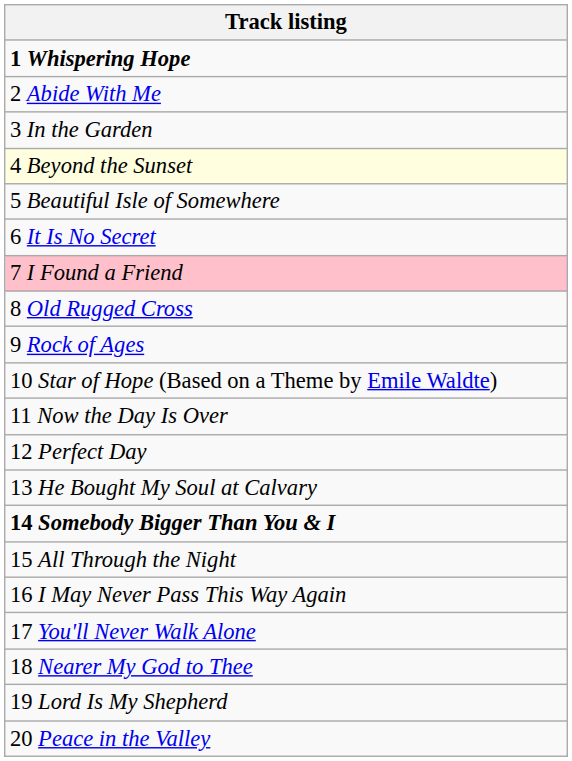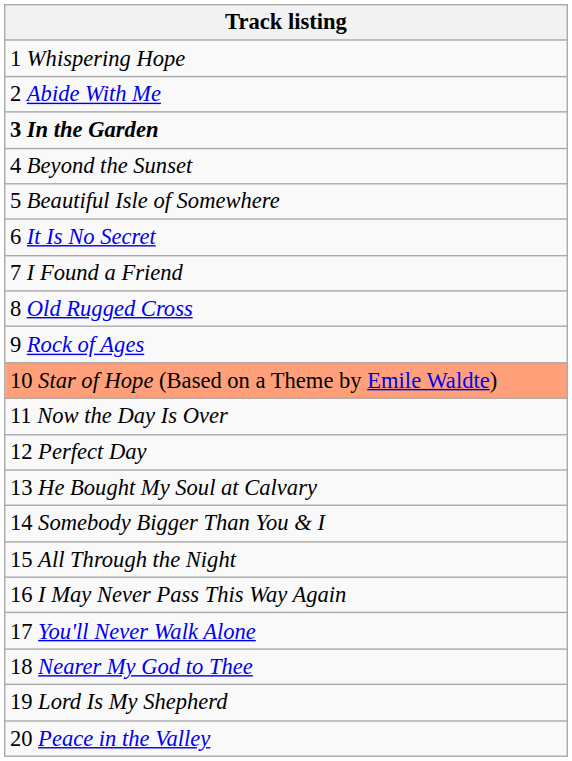(100, 58) bold -> (98, 58) normal
(81, 129) normal -> (84, 129) bold
(101, 165) lightyellow background -> (101, 165) no background
(96, 272) pink background -> (96, 272) no background
(254, 380) no background -> (254, 380) lightsalmon background
(173, 523) bold -> (167, 523) normal
